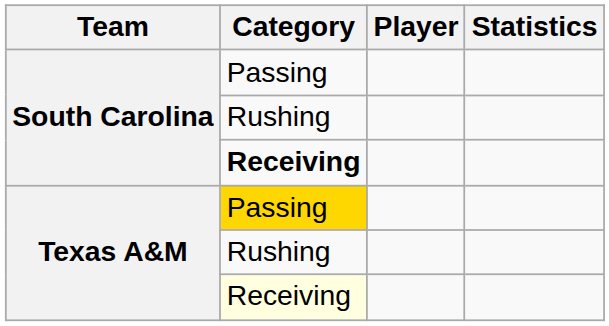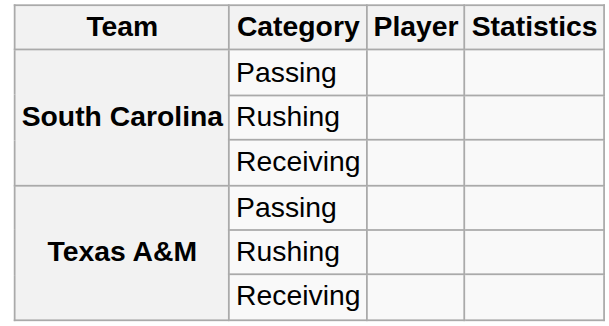(294, 162) bold -> (298, 162) normal
(277, 206) gold background -> (286, 206) no background
(289, 296) lightyellow background -> (298, 296) no background
